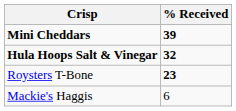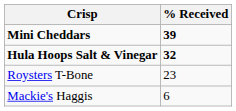(170, 75) bold -> (170, 75) normal
